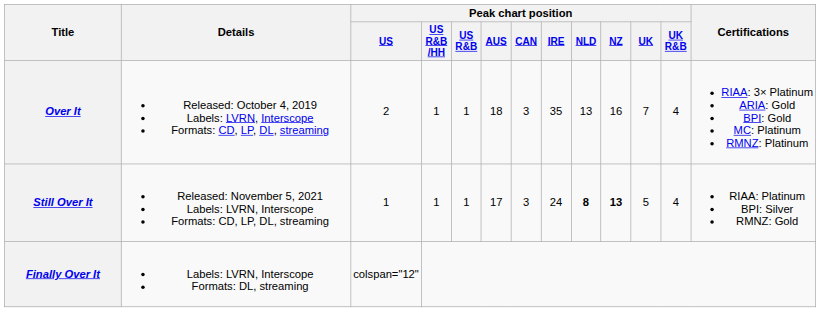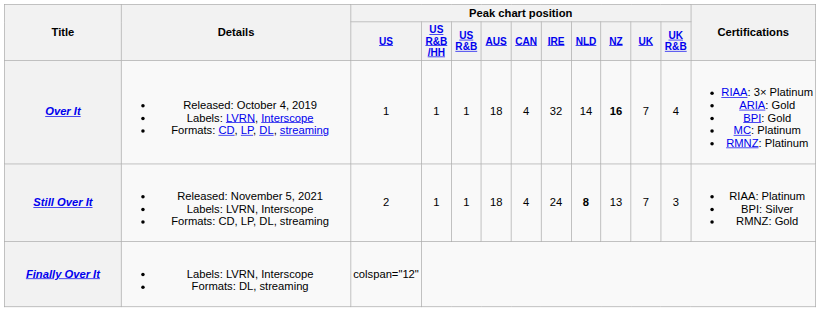(386, 112) 2 -> (386, 112) 1
(526, 112) 3 -> (526, 112) 4
(556, 112) 35 -> (556, 112) 32
(586, 112) 13 -> (586, 112) 14
(616, 112) normal -> (616, 112) bold
(386, 202) 1 -> (386, 202) 2
(496, 202) 17 -> (496, 202) 18
(526, 202) 3 -> (526, 202) 4
(616, 202) bold -> (616, 202) normal
(646, 202) 5 -> (646, 202) 7
(676, 202) 4 -> (676, 202) 3
